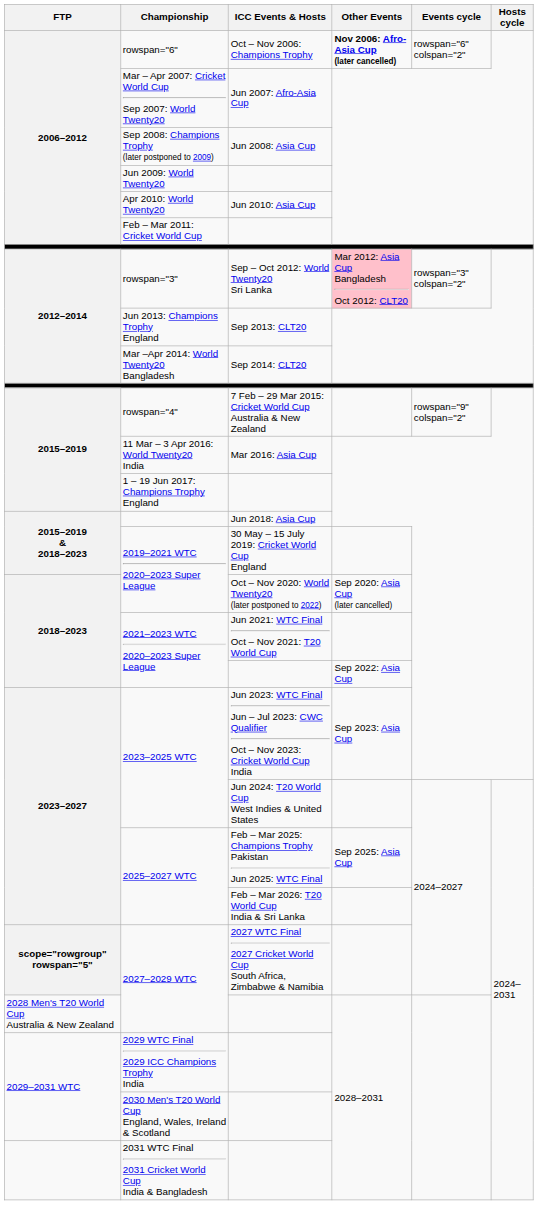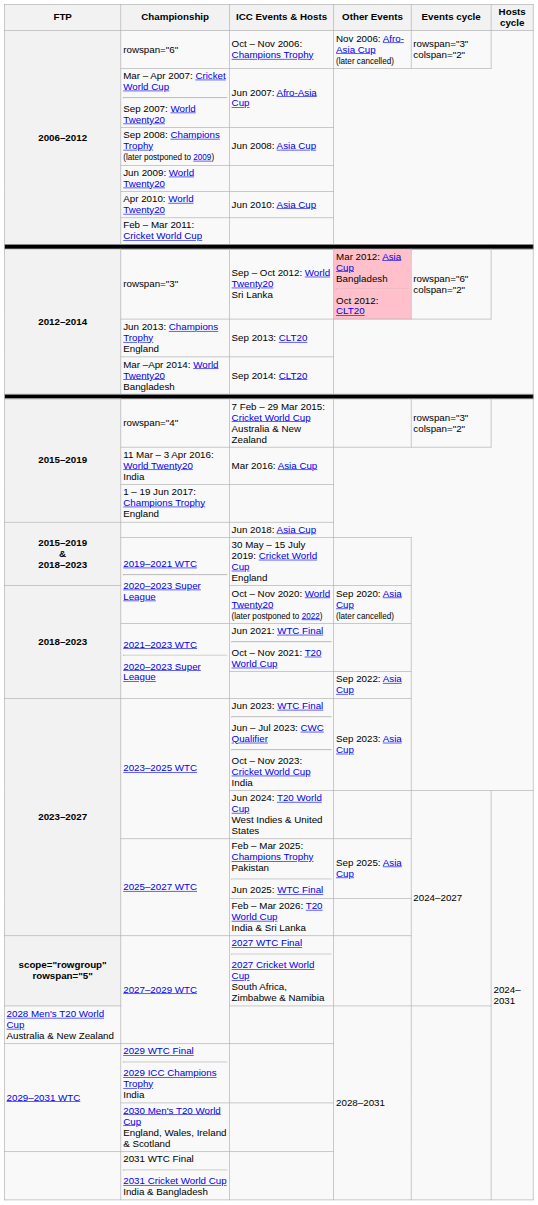(370, 49) bold -> (370, 49) normal
(441, 49) rowspan="6" colspan="2" -> (441, 49) rowspan="3" colspan="2"
(441, 278) rowspan="3" colspan="2" -> (441, 284) rowspan="6" colspan="2"
(441, 412) rowspan="9" colspan="2" -> (441, 423) rowspan="3" colspan="2"
